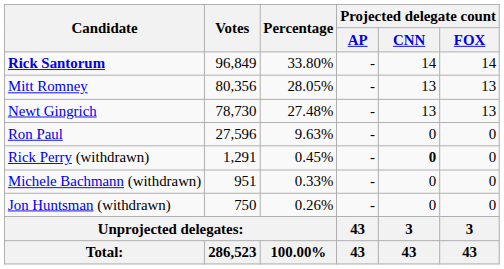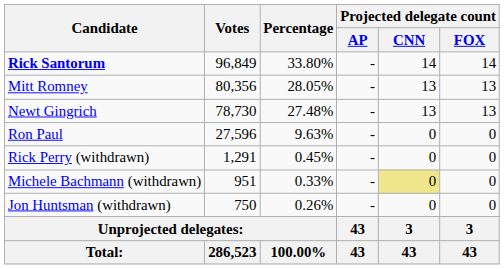(432, 157) bold -> (432, 157) normal
(432, 181) no background -> (432, 181) khaki background
